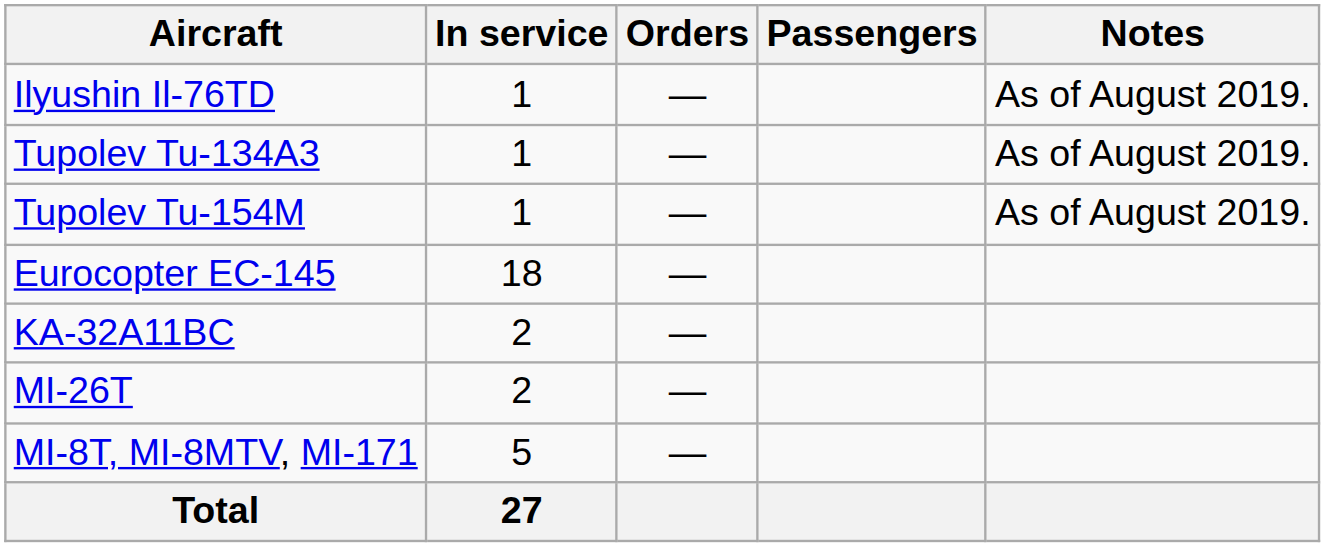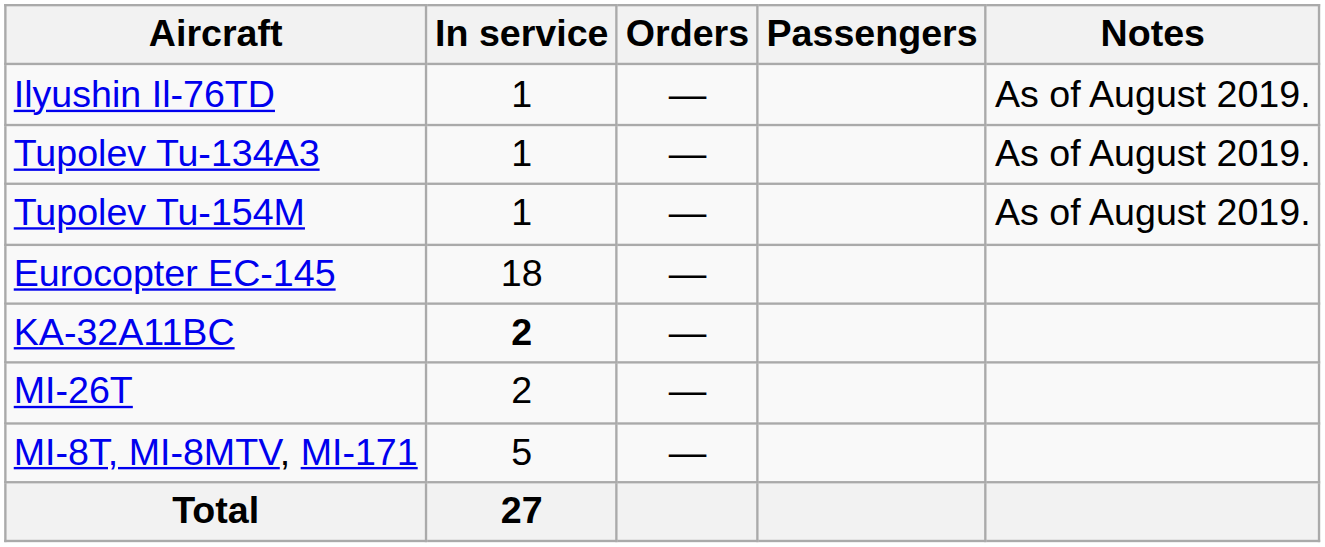(522, 332) normal -> (522, 332) bold
